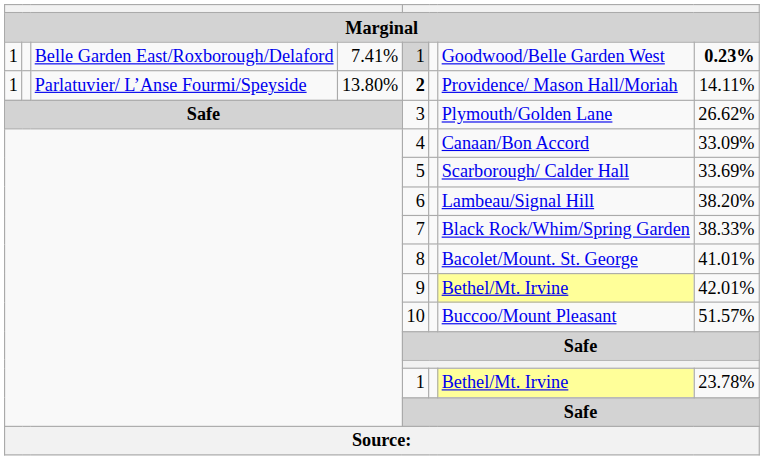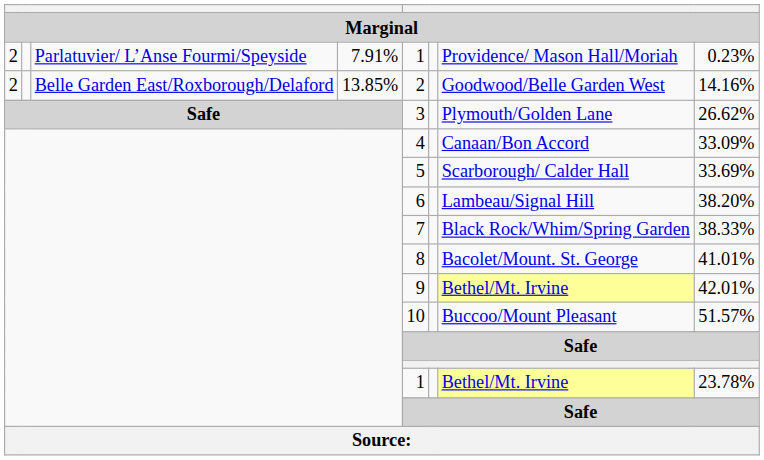(13, 56) 1 -> (13, 56) 2
(184, 56) Belle Garden East/Roxborough/Delaford -> (171, 56) Parlatuvier/ L’Anse Fourmi/Speyside
(375, 56) 7.41% -> (375, 56) 7.91%
(420, 56) lightgrey background -> (420, 56) no background
(553, 56) Goodwood/Belle Garden West -> (560, 56) Providence/ Mason Hall/Moriah
(729, 56) bold -> (731, 56) normal
(13, 85) 1 -> (13, 85) 2
(171, 85) Parlatuvier/ L’Anse Fourmi/Speyside -> (184, 85) Belle Garden East/Roxborough/Delaford
(370, 85) 13.80% -> (370, 85) 13.85%
(420, 85) bold -> (420, 85) normal
(560, 85) Providence/ Mason Hall/Moriah -> (553, 85) Goodwood/Belle Garden West
(727, 85) 14.11% -> (726, 85) 14.16%
